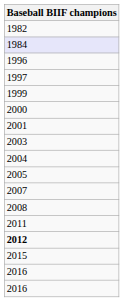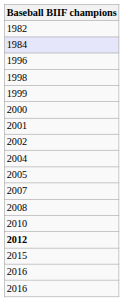(17, 77) 1997 -> (17, 77) 1998
(17, 142) 2003 -> (17, 142) 2002
(17, 223) 2011 -> (17, 223) 2010
